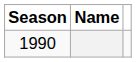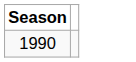- column: (97, 17)
